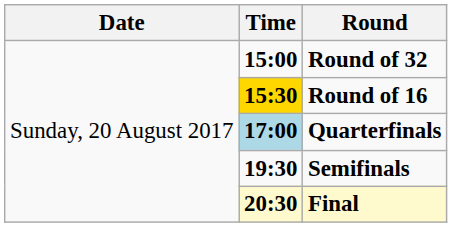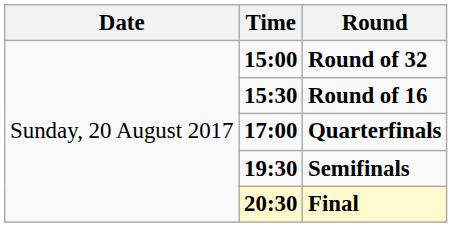(271, 95) gold background -> (271, 95) no background
(271, 131) lightblue background -> (271, 131) no background
